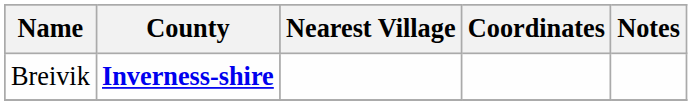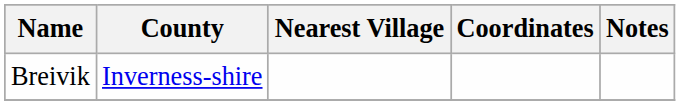(188, 75) bold -> (182, 75) normal
